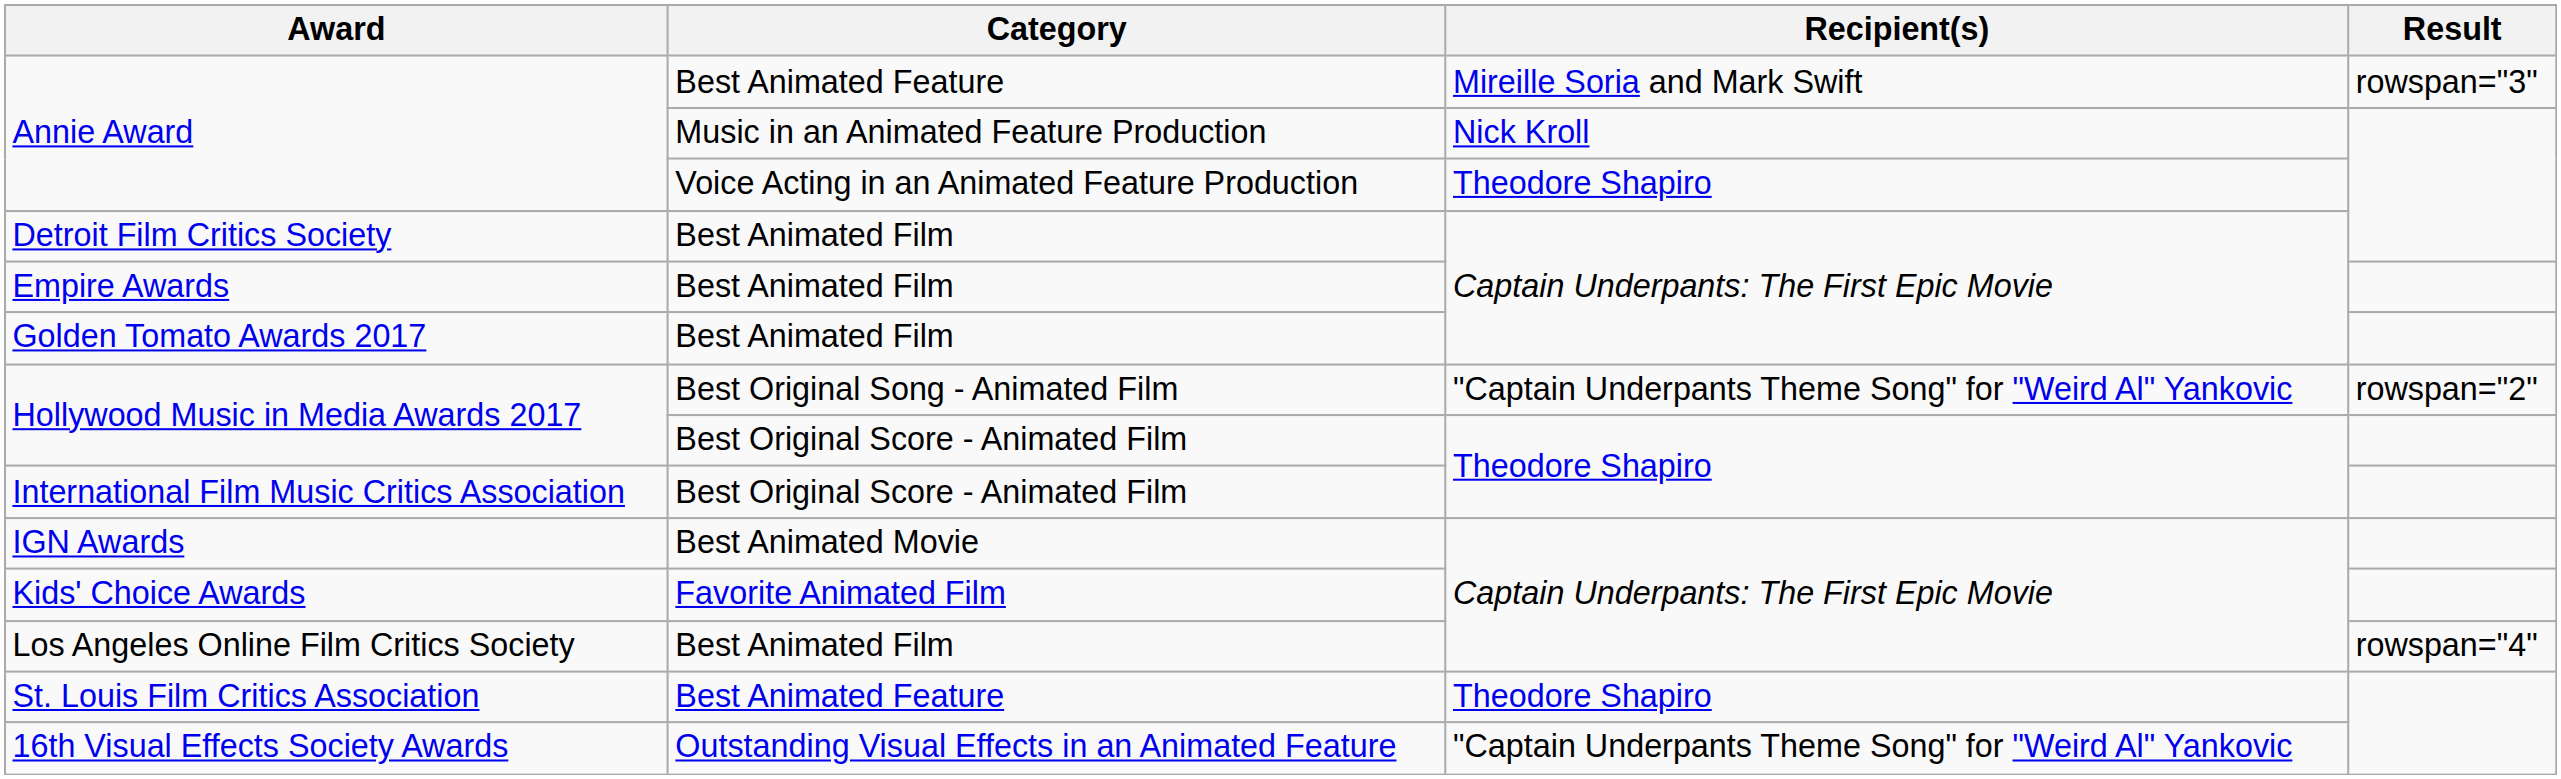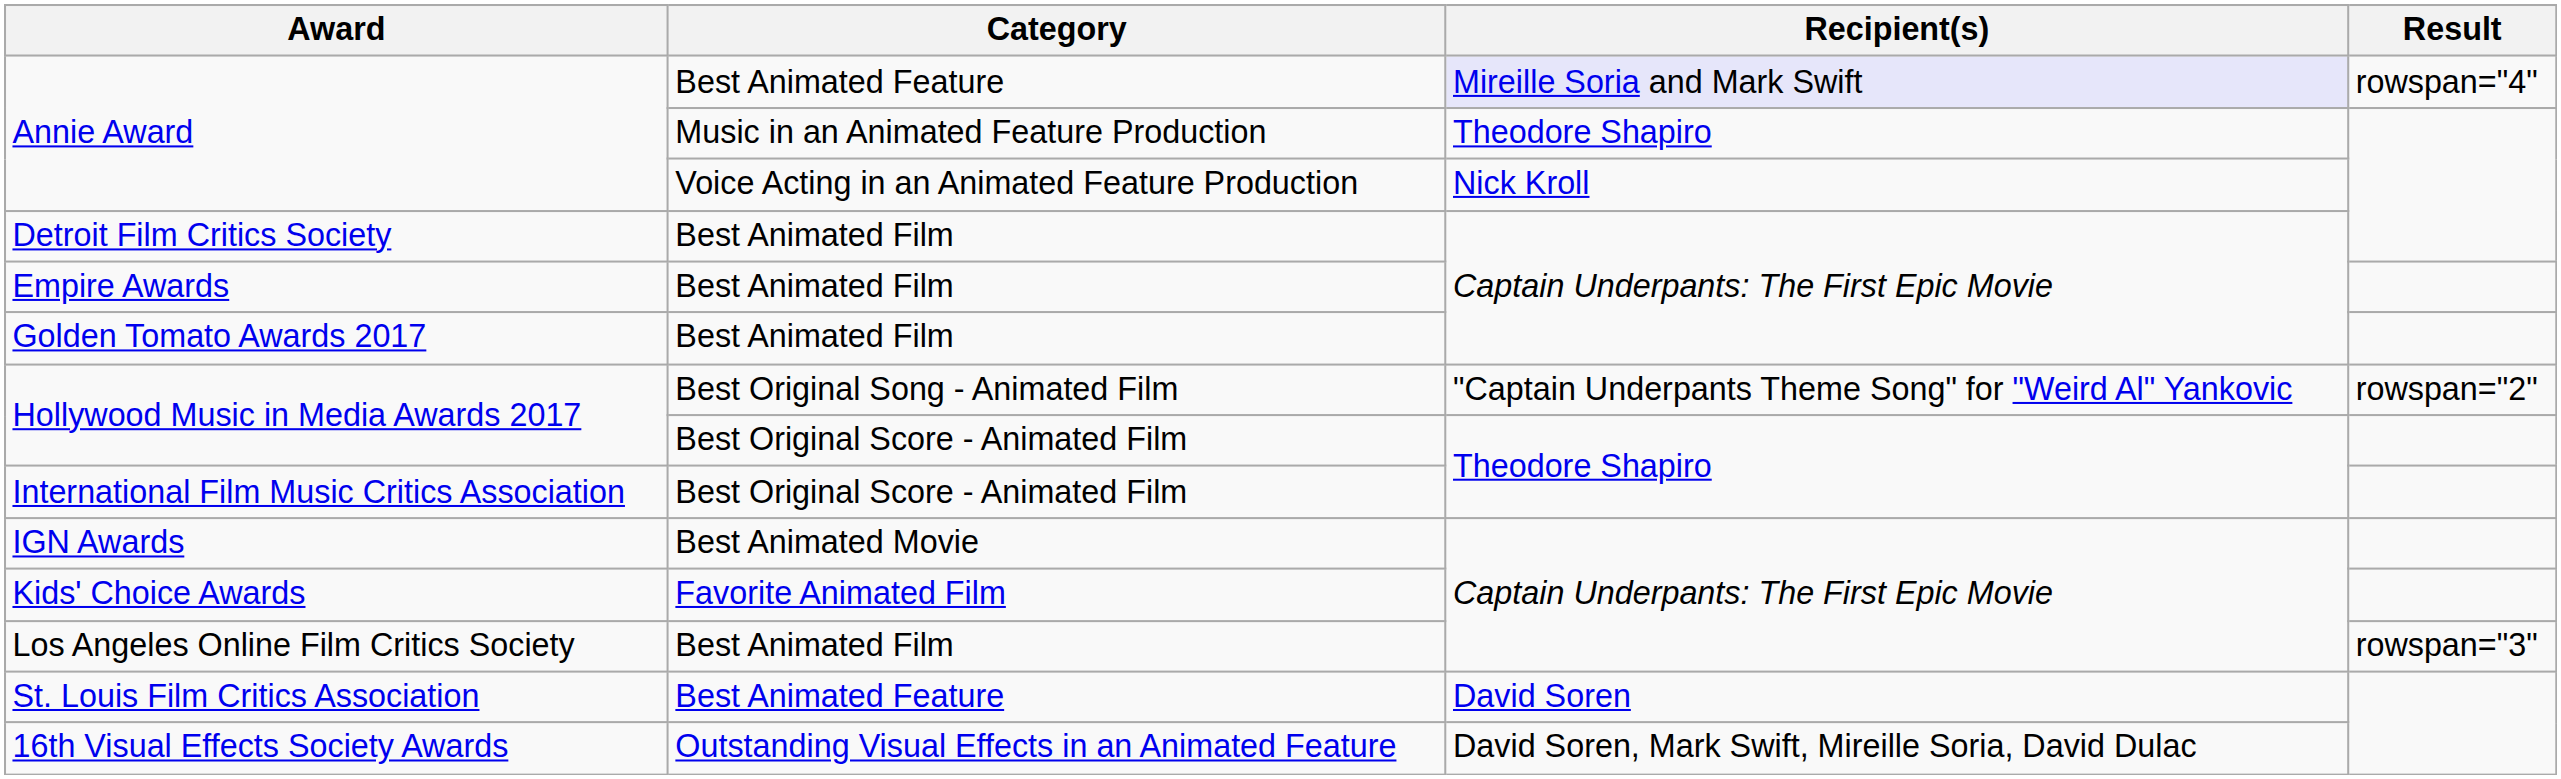(1658, 81) no background -> (1658, 81) lavender background
(2447, 81) rowspan="3" -> (2447, 81) rowspan="4"
(1521, 132) Nick Kroll -> (1582, 132) Theodore Shapiro
(1582, 183) Theodore Shapiro -> (1521, 183) Nick Kroll
(2447, 645) rowspan="4" -> (2447, 645) rowspan="3"
(1582, 696) Theodore Shapiro -> (1542, 696) David Soren
(1873, 747) "Captain Underpants Theme Song" for "Weird Al" Yankovic -> (1825, 747) David Soren, Mark Swift, Mireille Soria, David Dulac
